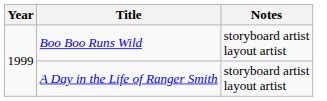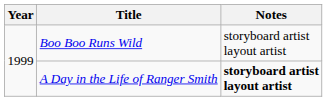(267, 78) normal -> (271, 78) bold
